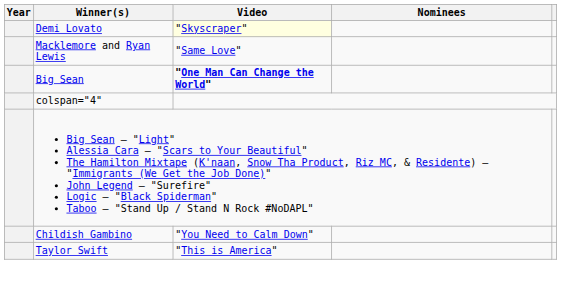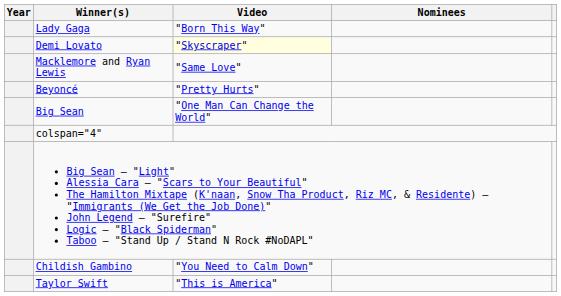+ row: (63, 29)
+ row: (57, 89)
(244, 79) bold -> (244, 111) normal
